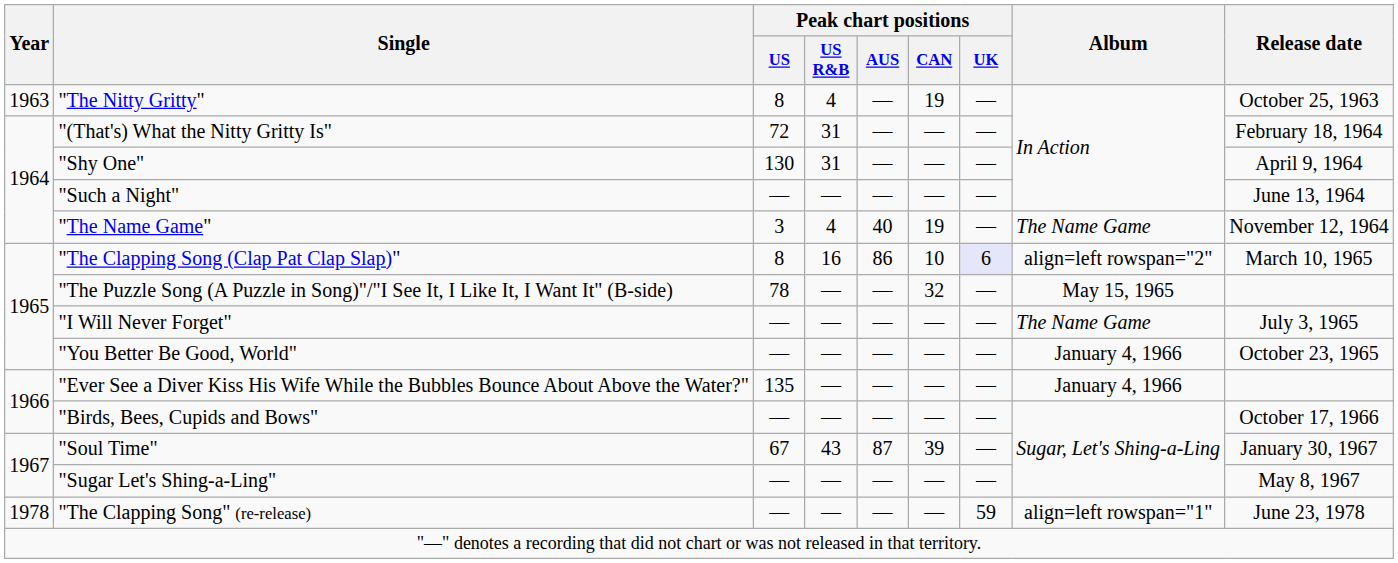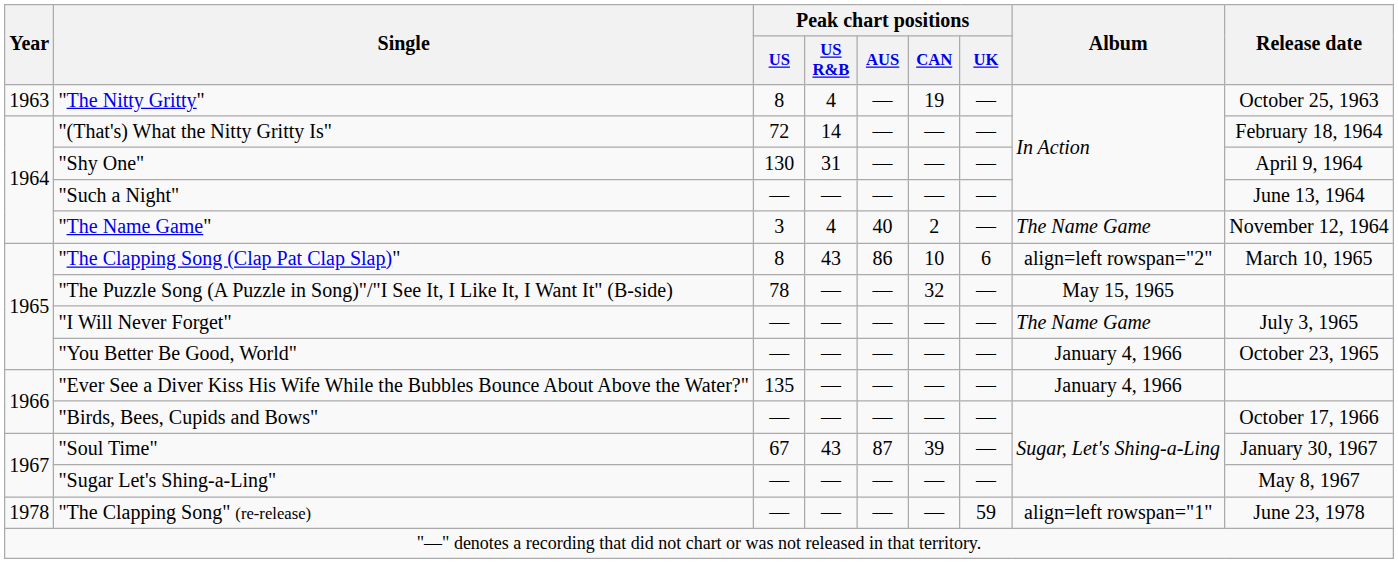(831, 131) 31 -> (831, 131) 14
(934, 226) 19 -> (934, 226) 2
(831, 258) 16 -> (831, 258) 43
(986, 258) lavender background -> (986, 258) no background
